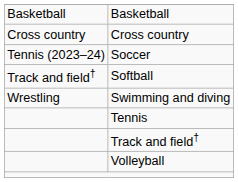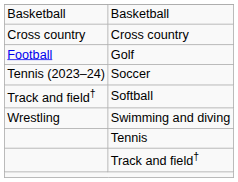+ row: (122, 54)
- row: (138, 161)
